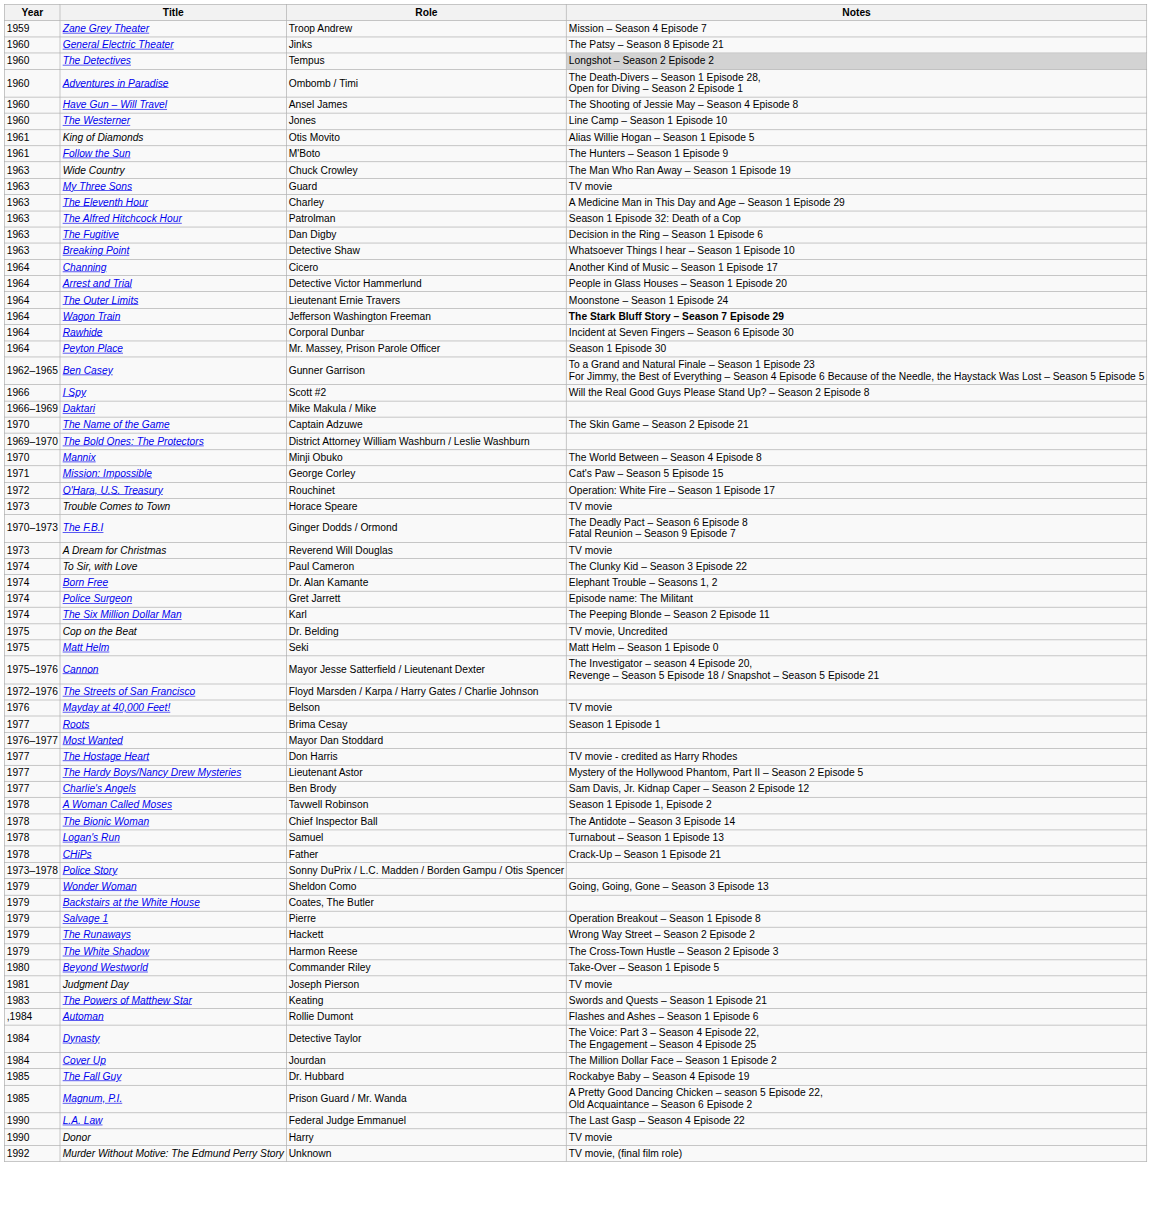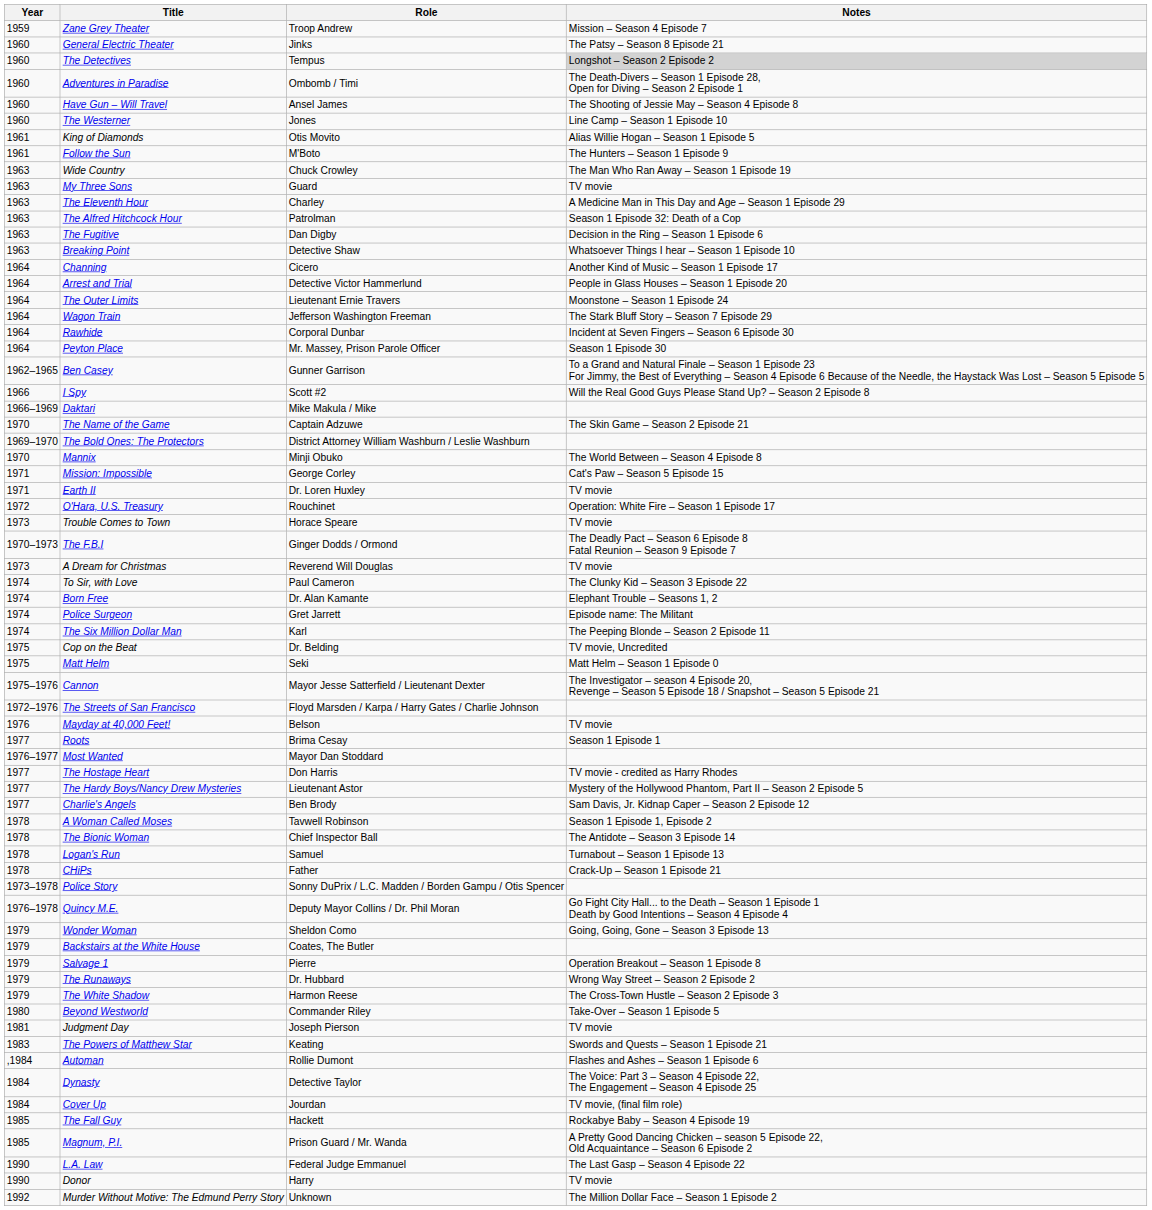(676, 316) bold -> (670, 316) normal
+ row: (79, 490)
+ row: (91, 908)
(306, 935) Hackett -> (316, 979) Dr. Hubbard
(673, 1060) The Million Dollar Face – Season 1 Episode 2 -> (625, 1104) TV movie, (final film role)
(316, 1077) Dr. Hubbard -> (306, 1121) Hackett
(625, 1153) TV movie, (final film role) -> (673, 1197) The Million Dollar Face – Season 1 Episode 2
